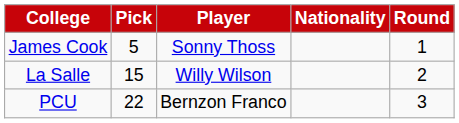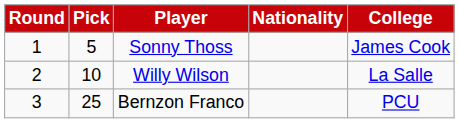columns swapped: (422, 18) <-> (58, 18)
(134, 74) 15 -> (91, 74) 10
(134, 103) 22 -> (91, 103) 25
